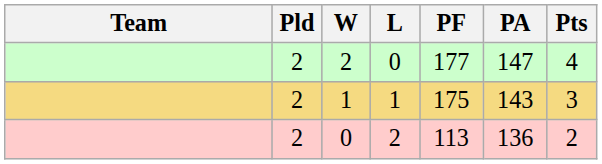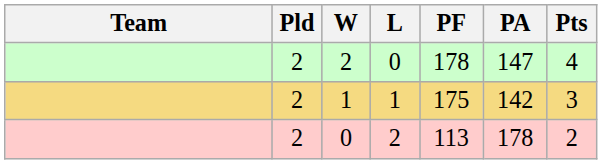(451, 61) 177 -> (451, 61) 178
(515, 100) 143 -> (515, 100) 142
(515, 138) 136 -> (515, 138) 178
